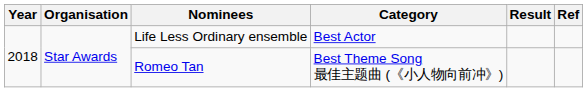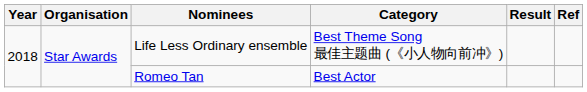(345, 36) Best Actor -> (408, 44) Best Theme Song 最佳主题曲 (《小人物向前冲》)
(408, 66) Best Theme Song 最佳主题曲 (《小人物向前冲》) -> (345, 76) Best Actor
